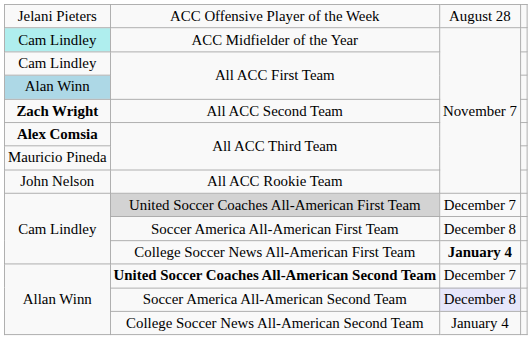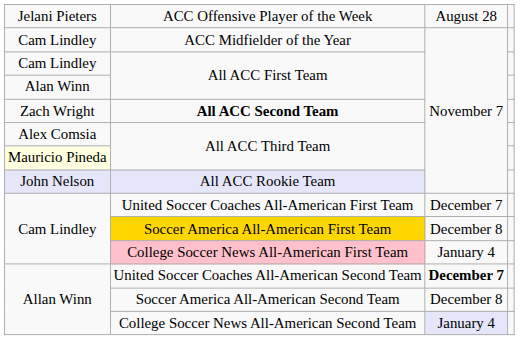(57, 39) paleturquoise background -> (57, 39) no background
(57, 87) lightblue background -> (57, 87) no background
(57, 110) bold -> (57, 110) normal
(275, 110) normal -> (268, 110) bold
(57, 134) bold -> (57, 134) normal
(57, 157) no background -> (57, 157) lightyellow background
(57, 181) no background -> (57, 181) lavender background
(275, 181) no background -> (268, 181) lavender background
(275, 205) lightgrey background -> (268, 205) no background
(275, 228) no background -> (268, 228) gold background
(275, 252) no background -> (268, 252) pink background
(480, 252) bold -> (466, 252) normal
(275, 275) bold -> (268, 275) normal
(480, 275) normal -> (466, 275) bold
(480, 299) lavender background -> (466, 299) no background
(480, 323) no background -> (466, 323) lavender background
